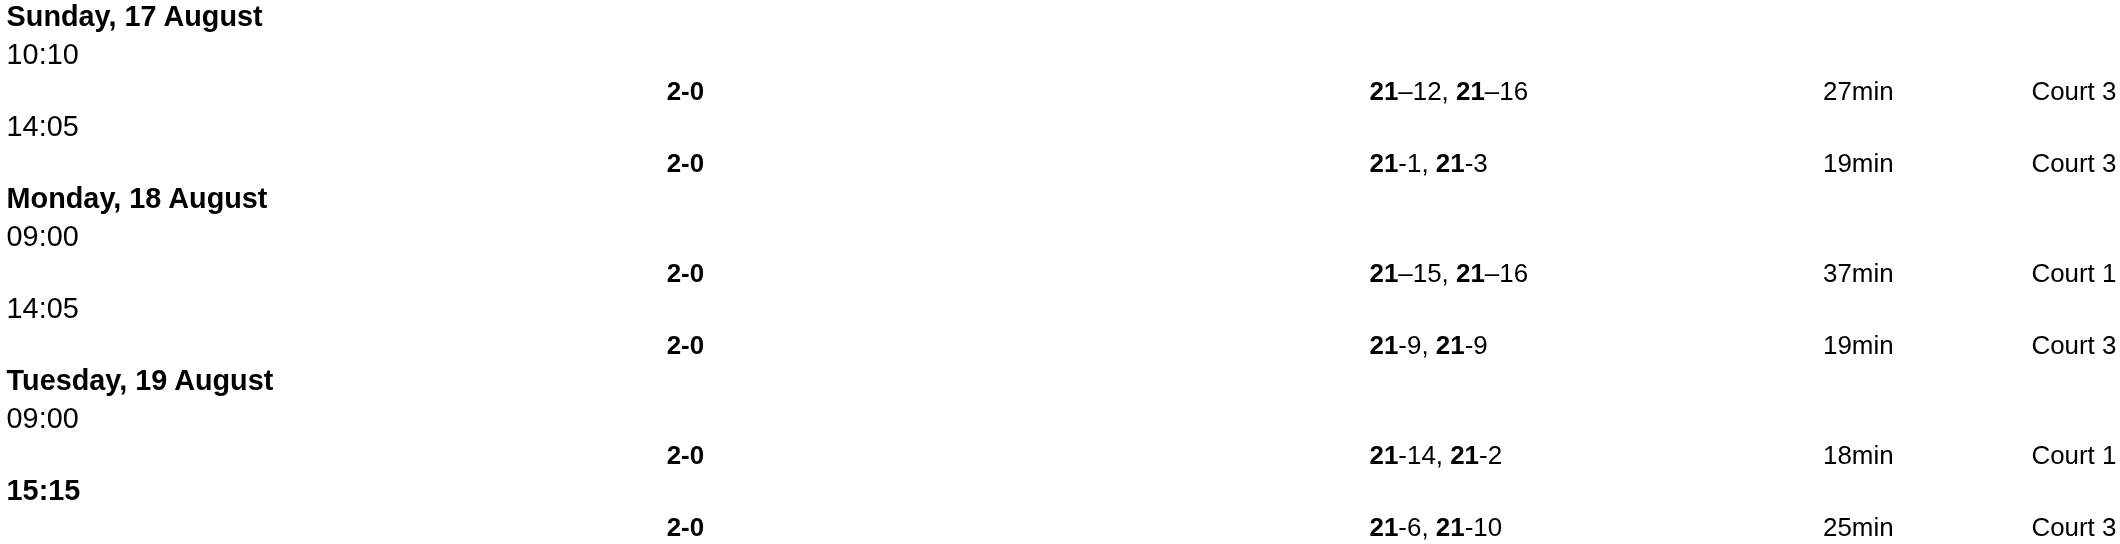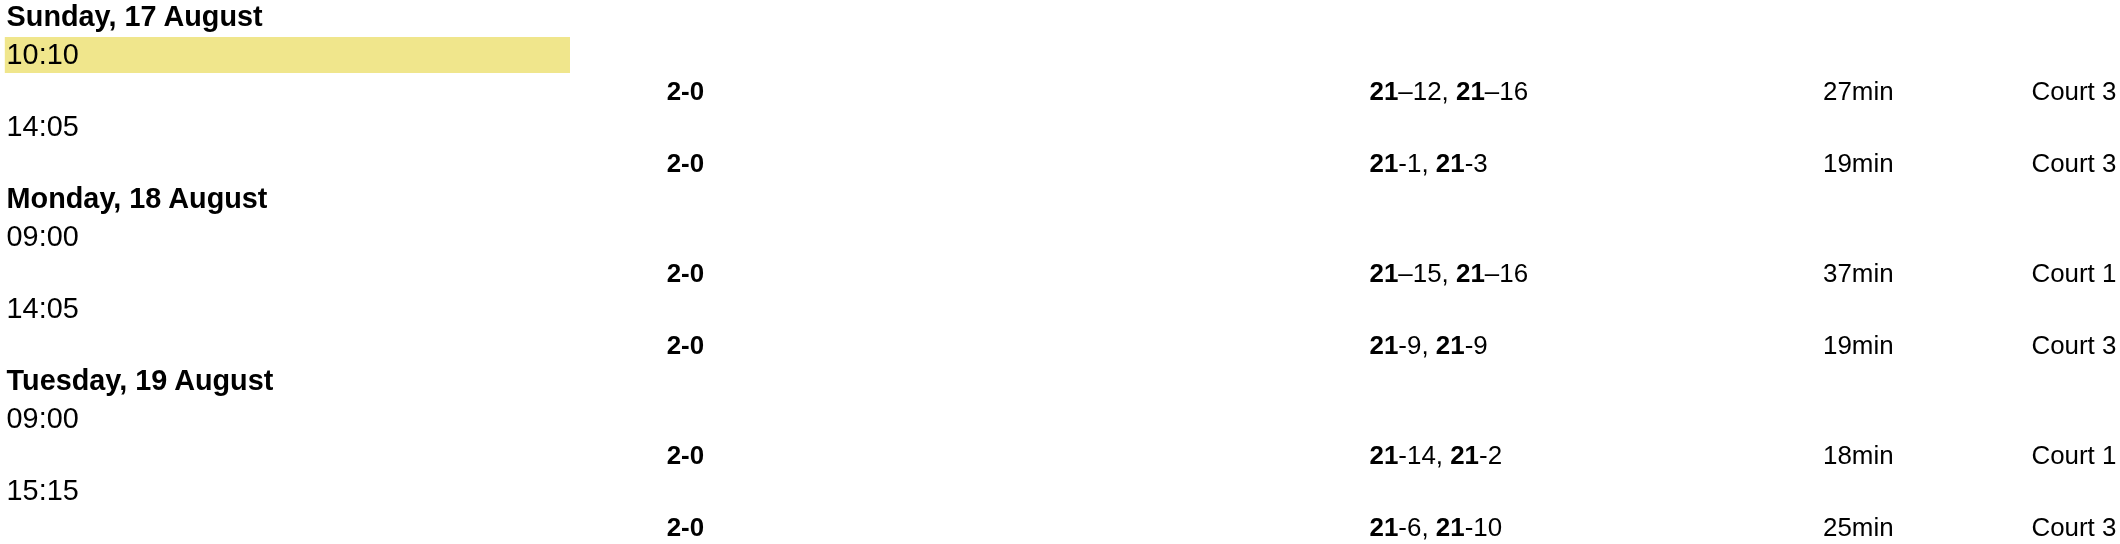(43, 54) no background -> (43, 54) khaki background
(43, 490) bold -> (43, 490) normal
